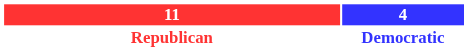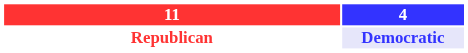(403, 37) no background -> (403, 37) lavender background
